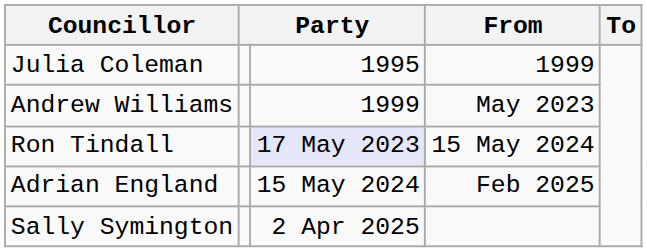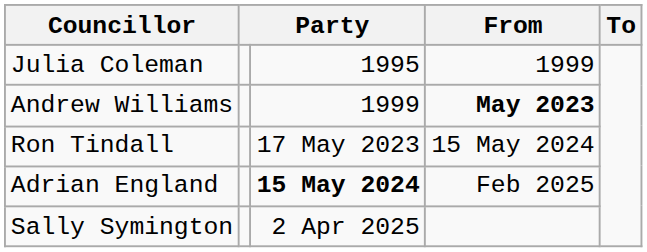(535, 106) normal -> (535, 106) bold
(338, 146) lavender background -> (338, 146) no background
(338, 186) normal -> (338, 186) bold
